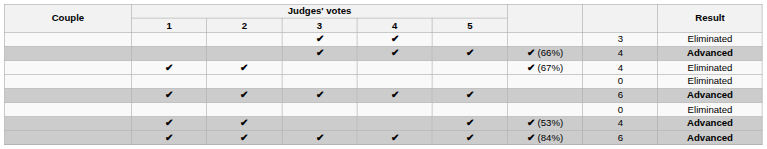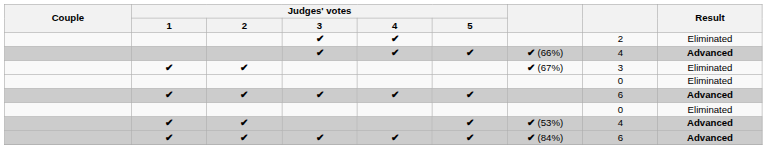(620, 39) 3 -> (620, 39) 2
(620, 67) 4 -> (620, 67) 3
